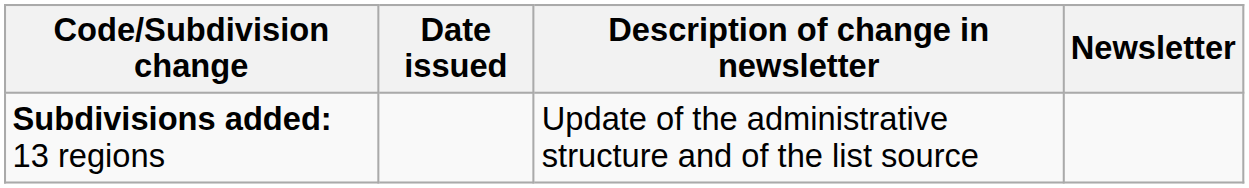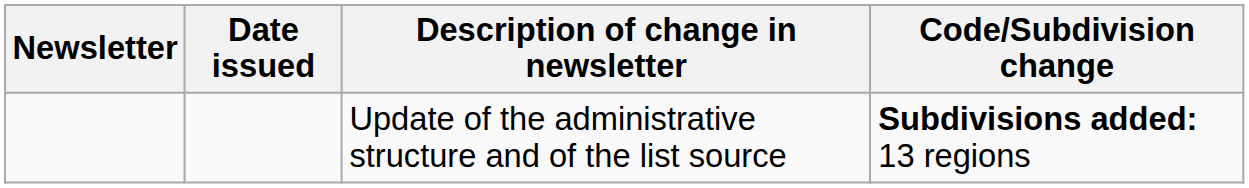columns swapped: (1153, 48) <-> (191, 48)
